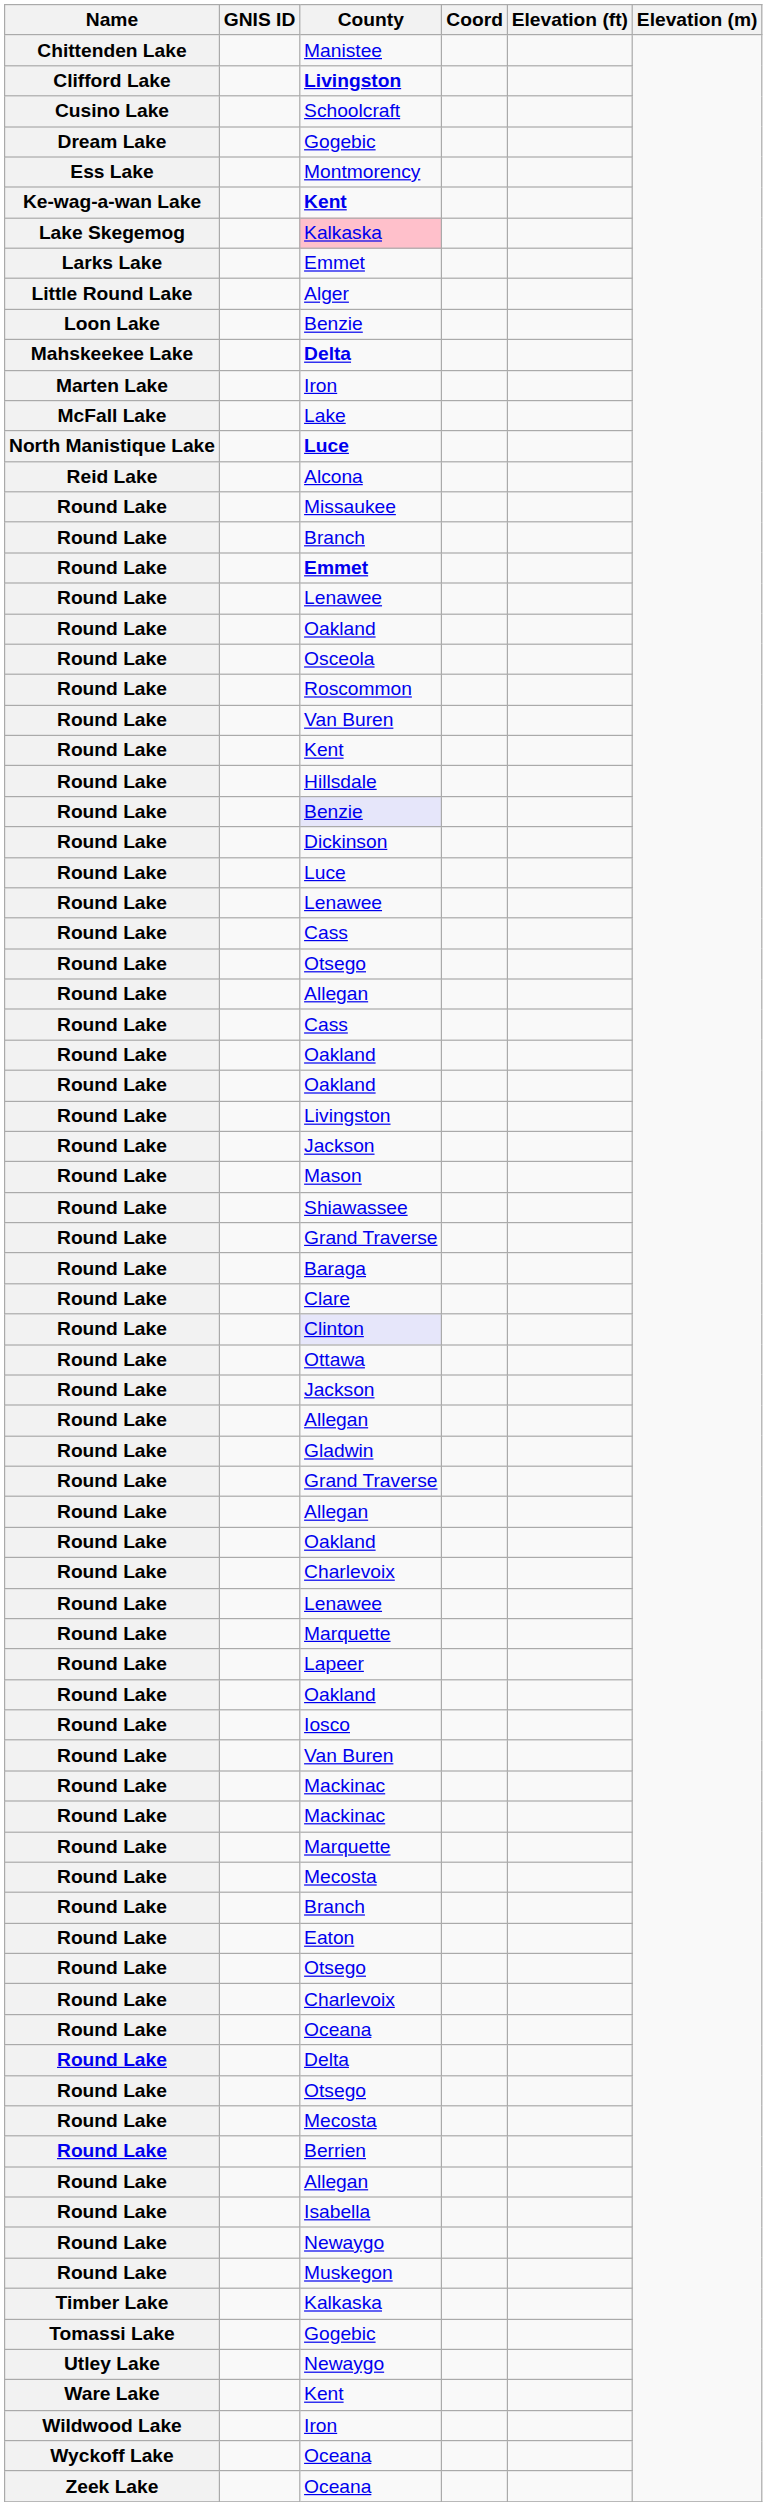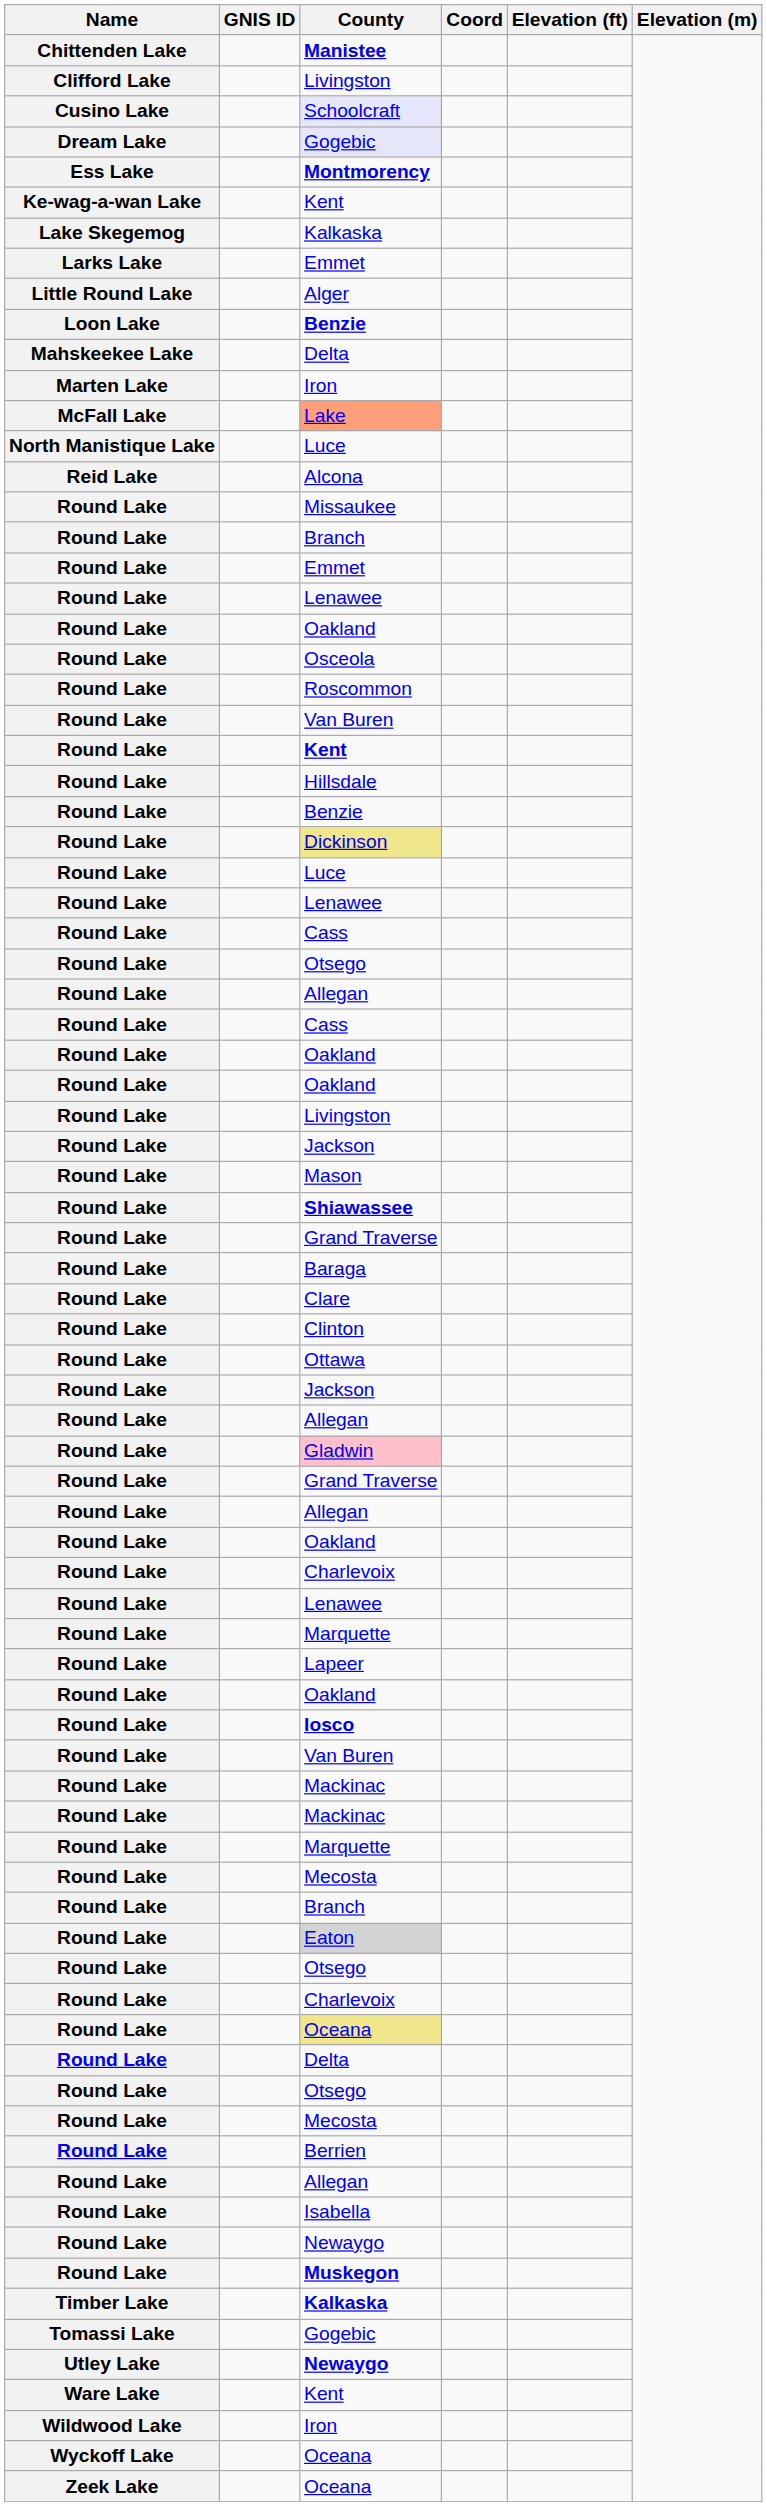(343, 50) normal -> (345, 50) bold
(353, 80) bold -> (347, 80) normal
(352, 111) no background -> (352, 111) lavender background
(340, 141) no background -> (340, 141) lavender background
(362, 171) normal -> (367, 171) bold
(325, 202) bold -> (324, 202) normal
(343, 232) pink background -> (343, 232) no background
(333, 324) normal -> (335, 324) bold
(328, 354) bold -> (327, 354) normal
(325, 415) no background -> (325, 415) lightsalmon background
(326, 446) bold -> (325, 446) normal
(336, 567) bold -> (334, 567) normal
(324, 750) normal -> (325, 750) bold
(333, 811) lavender background -> (333, 811) no background
(346, 841) no background -> (346, 841) khaki background
(356, 1207) normal -> (359, 1207) bold
(334, 1329) lavender background -> (334, 1329) no background
(339, 1450) no background -> (339, 1450) pink background
(327, 1724) normal -> (329, 1724) bold
(329, 1938) no background -> (329, 1938) lightgrey background
(338, 2029) no background -> (338, 2029) khaki background
(348, 2273) normal -> (352, 2273) bold
(343, 2303) normal -> (346, 2303) bold
(344, 2364) normal -> (346, 2364) bold
